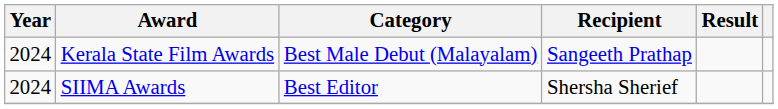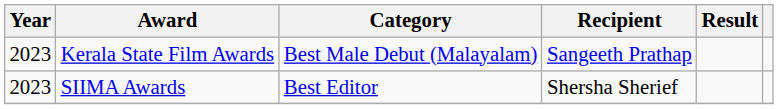(30, 53) 2024 -> (30, 53) 2023
(30, 86) 2024 -> (30, 86) 2023
